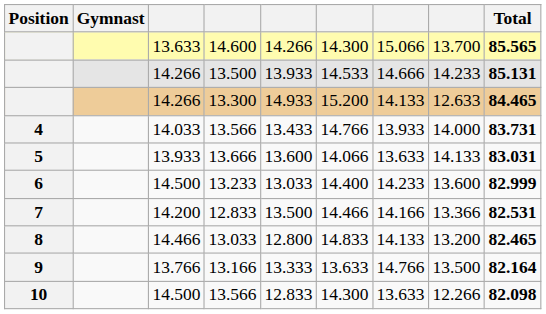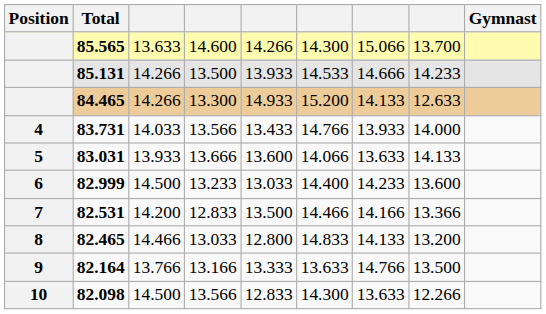columns swapped: (111, 18) <-> (513, 18)
